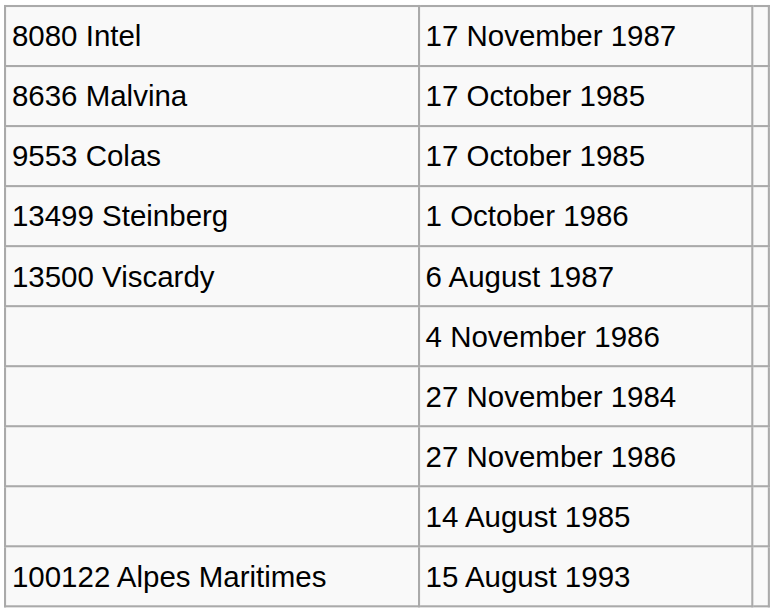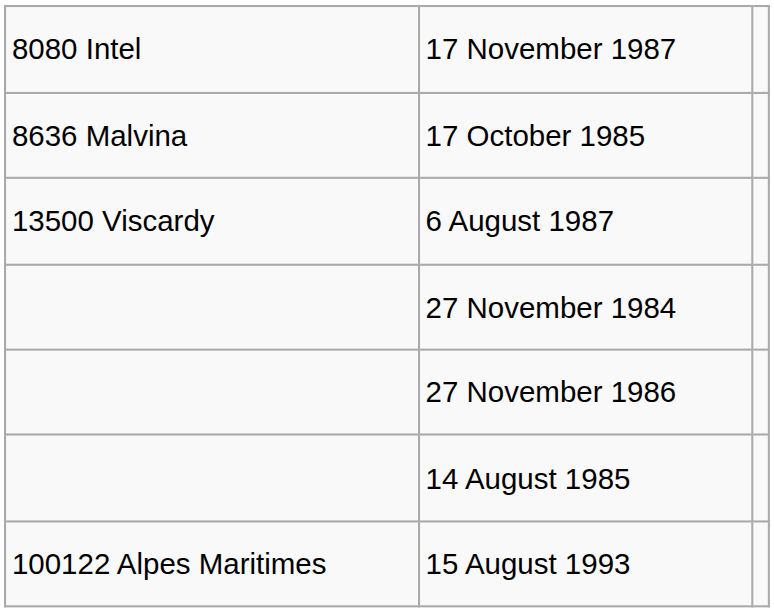- row: (86, 157)
- row: (120, 217)
- row: (212, 337)
